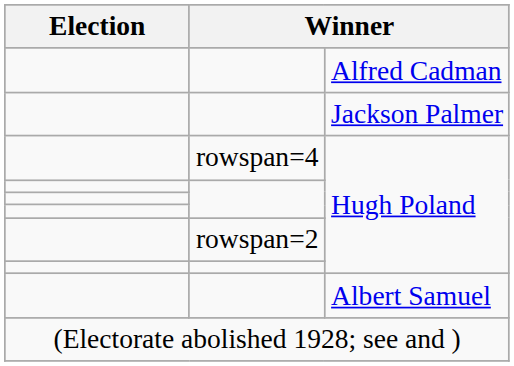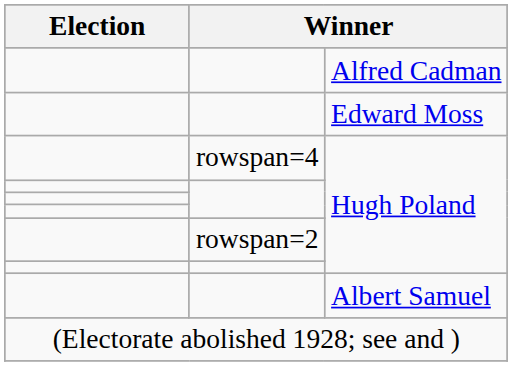- row: (257, 114)
+ row: (257, 114)
